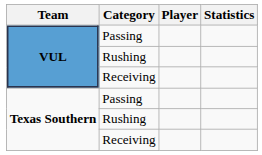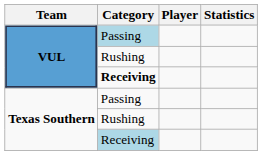(122, 35) no background -> (121, 35) lightblue background
(129, 77) normal -> (128, 77) bold
(129, 139) no background -> (127, 139) lightblue background
